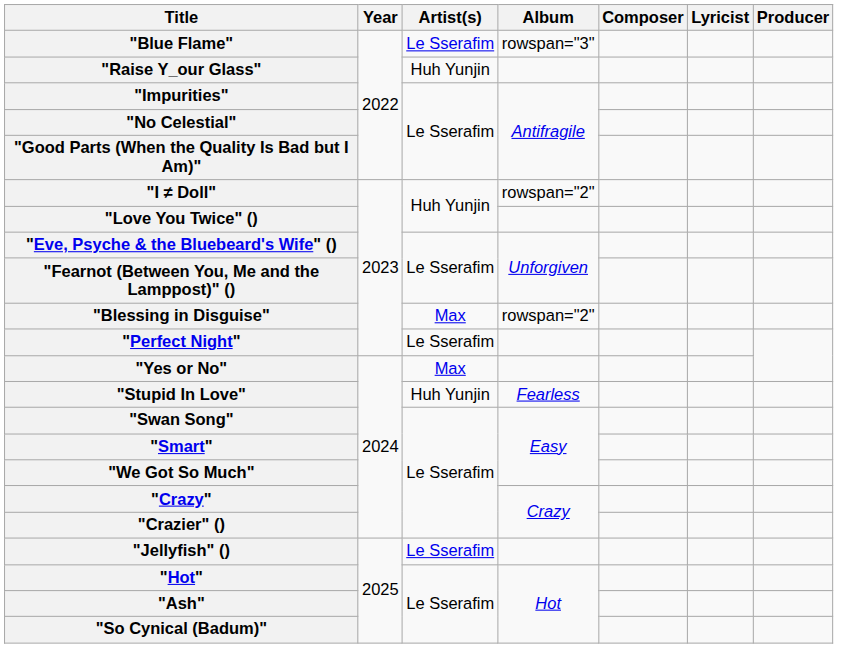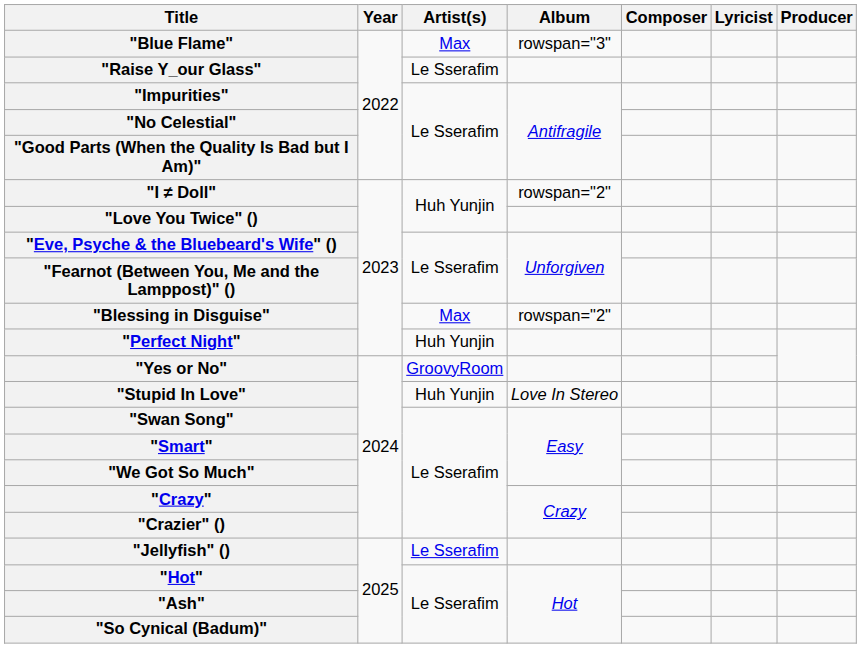(450, 43) Le Sserafim -> (455, 43) Max
(450, 69) Huh Yunjin -> (455, 69) Le Sserafim
(450, 342) Le Sserafim -> (455, 342) Huh Yunjin
(450, 368) Max -> (455, 368) GroovyRoom
(548, 394) Fearless -> (565, 394) Love In Stereo
